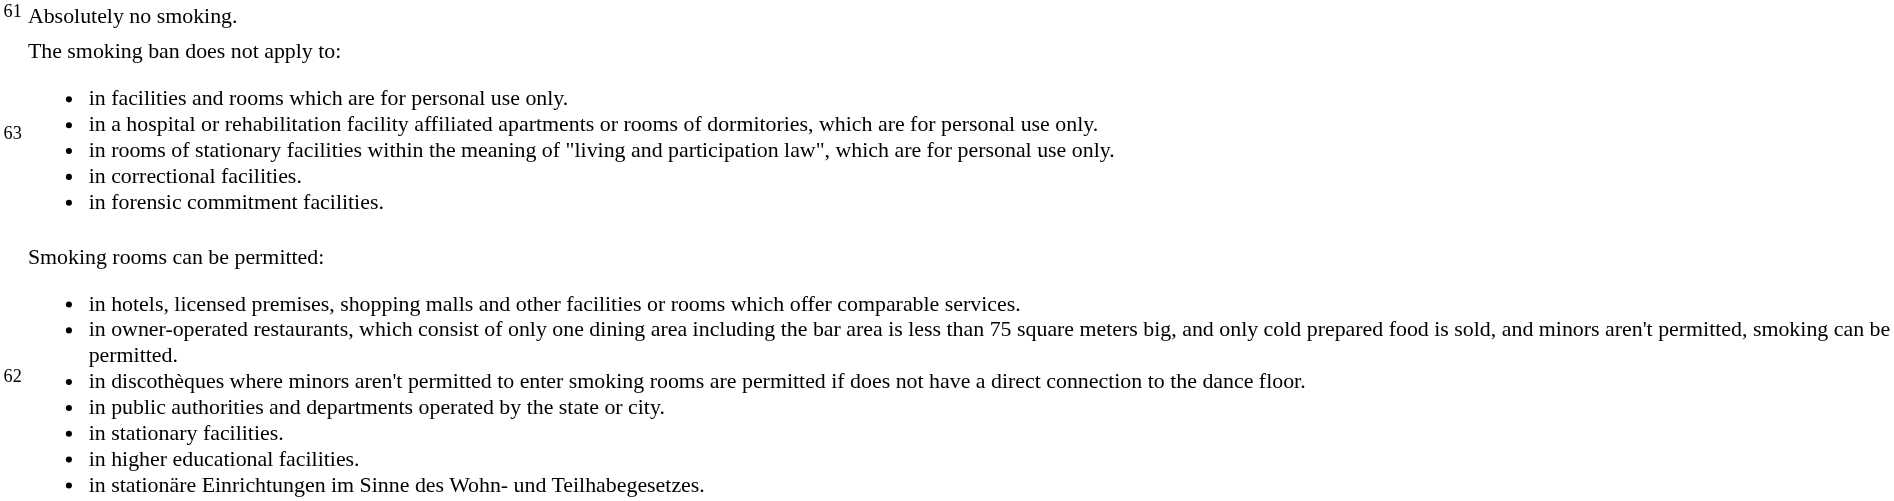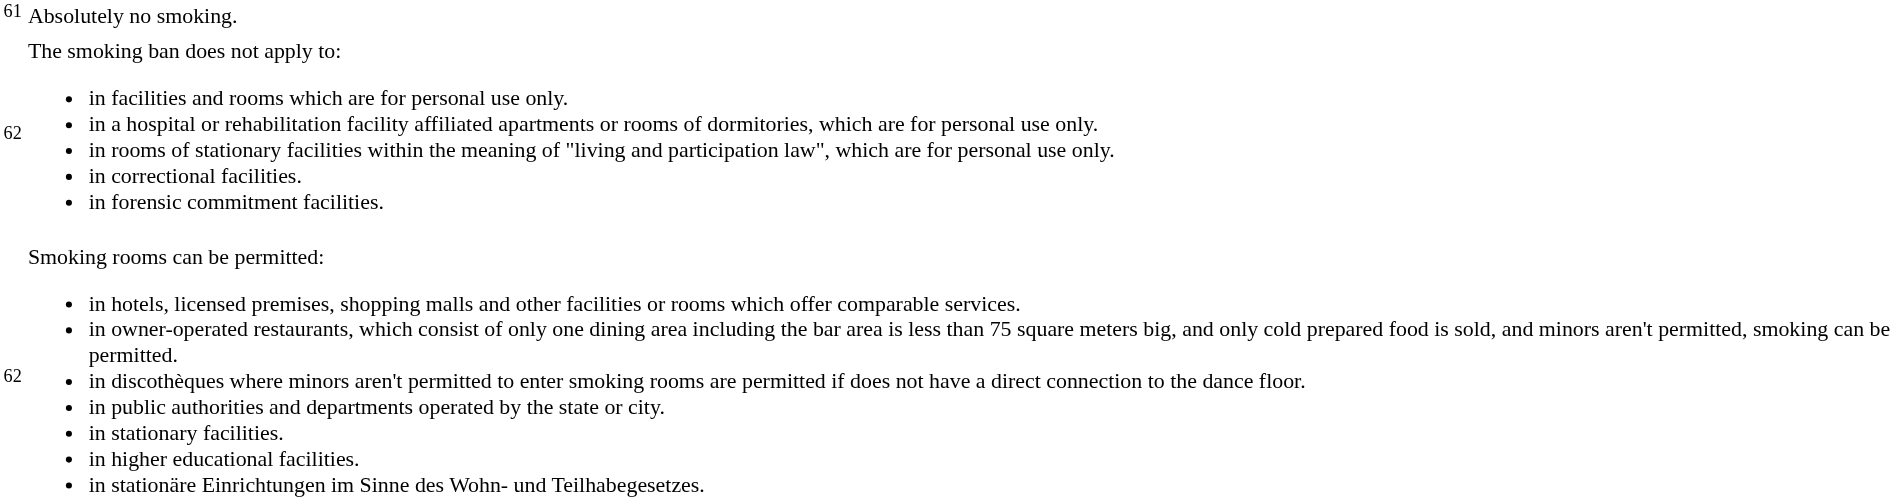(13, 132) 63 -> (13, 132) 62
